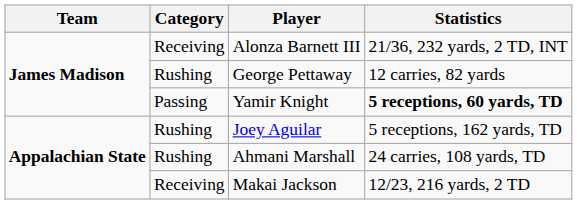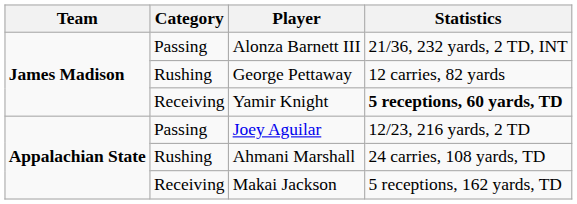(189, 46) Receiving -> (181, 46) Passing
(181, 101) Passing -> (189, 101) Receiving
(183, 129) Rushing -> (181, 129) Passing
(465, 129) 5 receptions, 162 yards, TD -> (449, 129) 12/23, 216 yards, 2 TD
(449, 184) 12/23, 216 yards, 2 TD -> (465, 184) 5 receptions, 162 yards, TD
